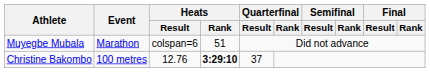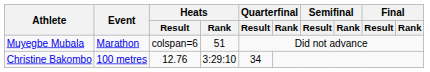(220, 60) bold -> (219, 60) normal
(257, 60) 37 -> (255, 60) 34
